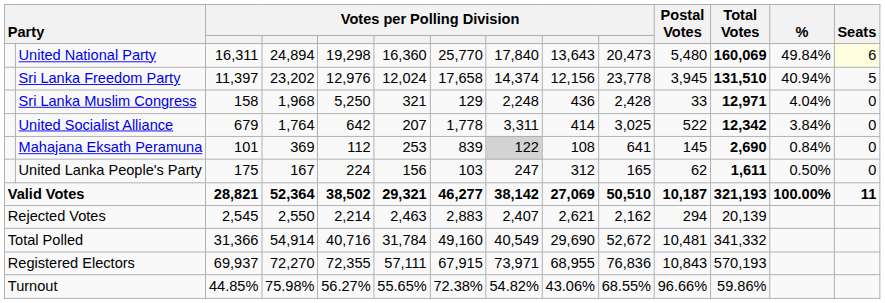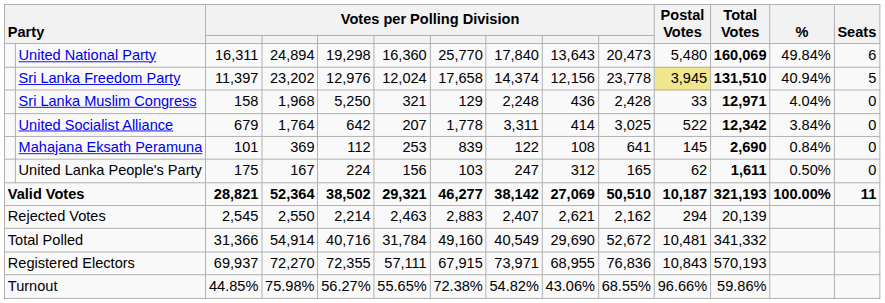(872, 55) lightyellow background -> (872, 55) no background
(689, 78) no background -> (689, 78) khaki background
(527, 147) lightgrey background -> (527, 147) no background
